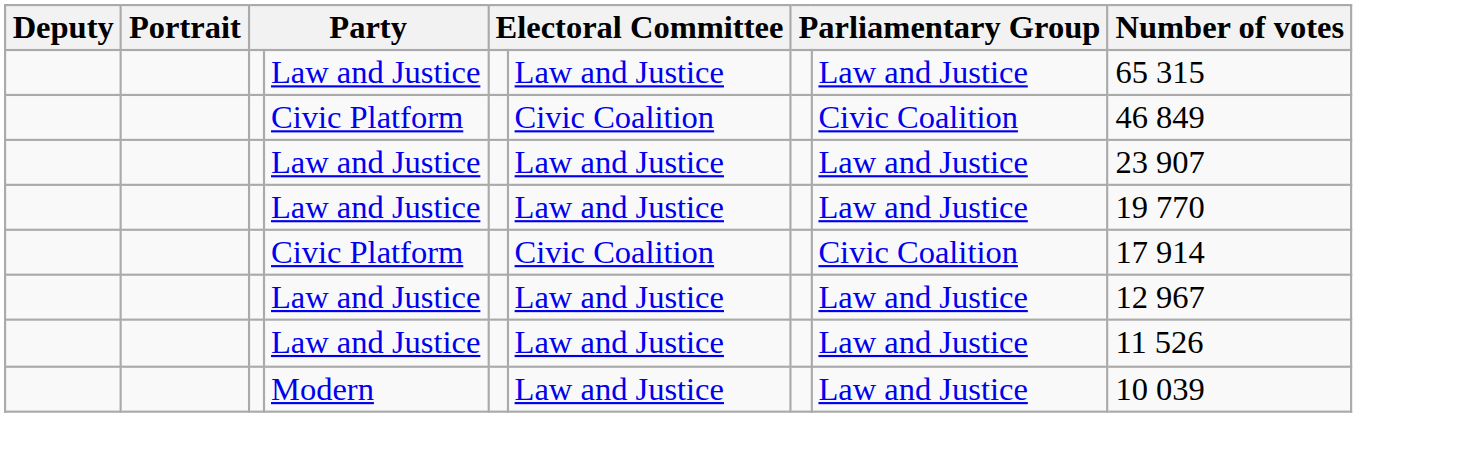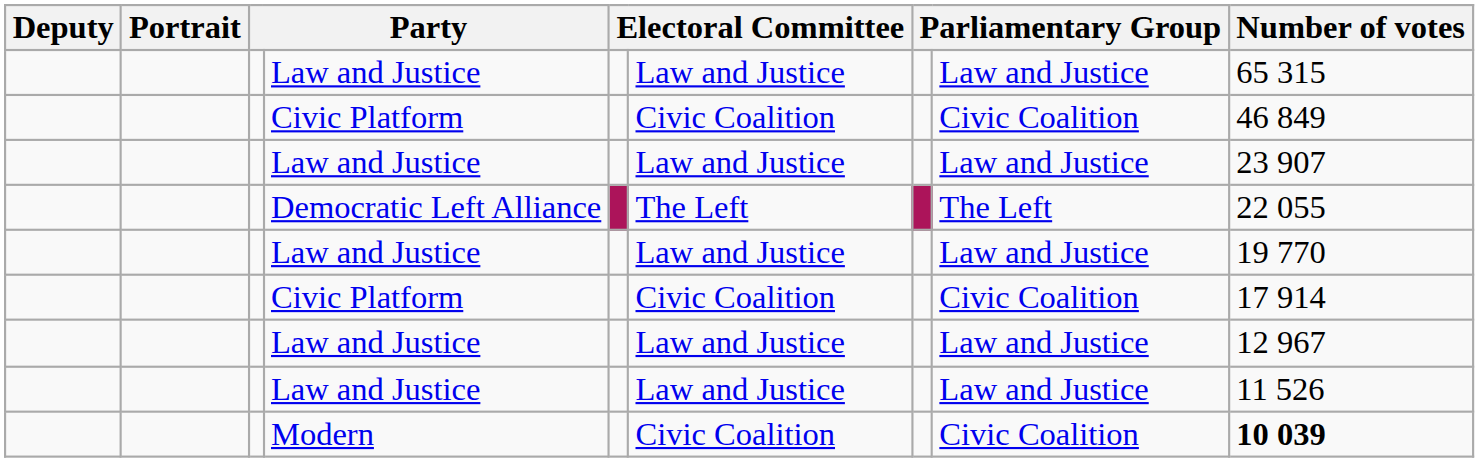+ row: (63, 208)
(619, 387) Law and Justice -> (735, 432) Civic Coalition
(923, 387) Law and Justice -> (1039, 432) Civic Coalition
(1160, 387) normal -> (1281, 432) bold
